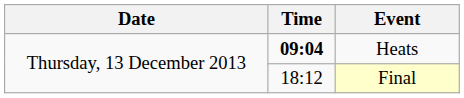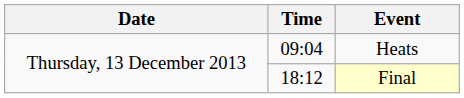(302, 48) bold -> (302, 48) normal
